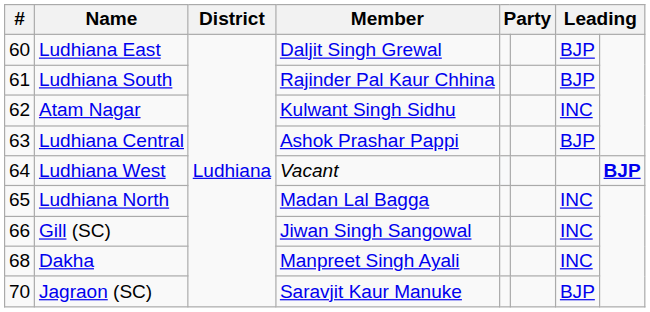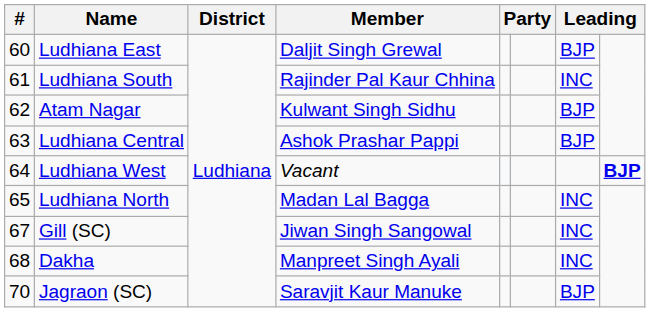(577, 79) BJP -> (576, 79) INC
(576, 110) INC -> (577, 110) BJP
(20, 230) 66 -> (20, 230) 67
